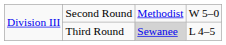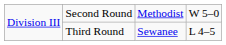(158, 31) lightgrey background -> (158, 31) no background
